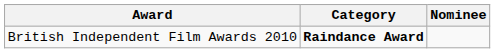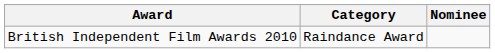(364, 37) bold -> (364, 37) normal
